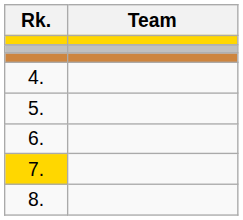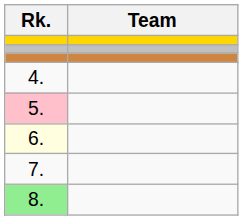(36, 108) no background -> (36, 108) pink background
(36, 139) no background -> (36, 139) lightyellow background
(36, 169) gold background -> (36, 169) no background
(36, 200) no background -> (36, 200) lightgreen background
